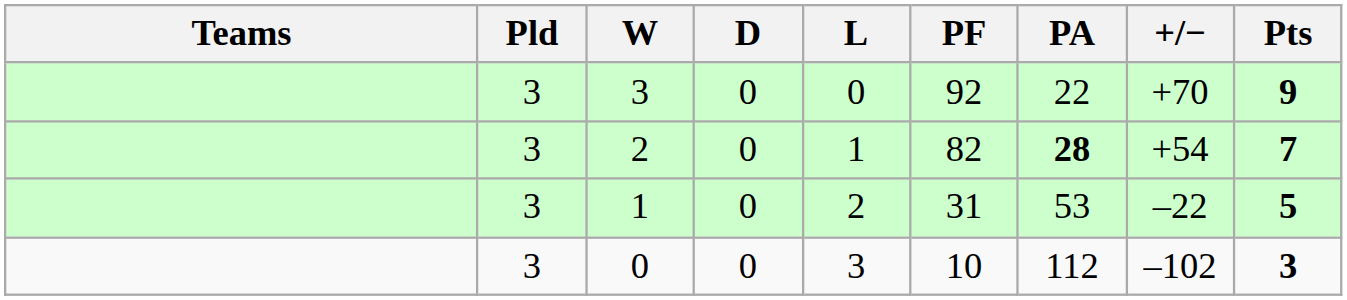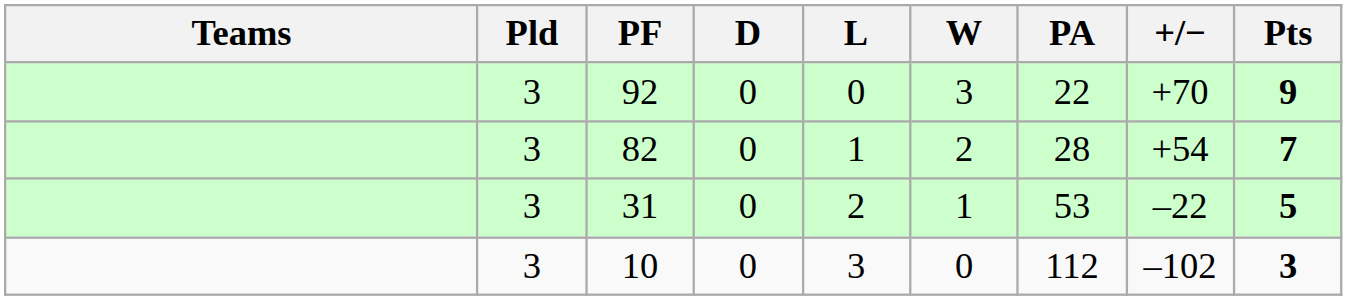columns swapped: (640, 33) <-> (964, 33)
(1072, 149) bold -> (1072, 149) normal
